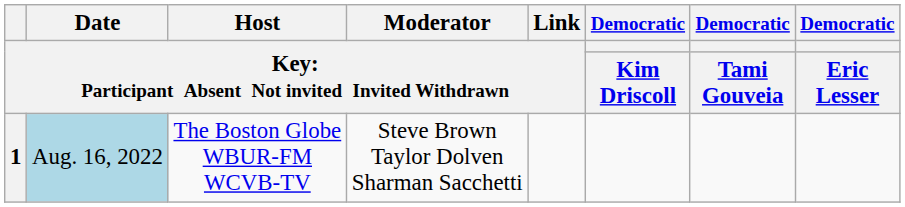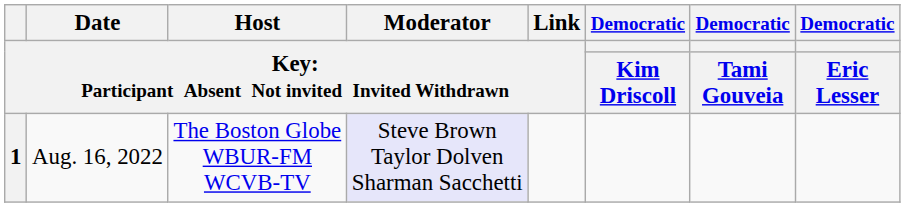(97, 157) lightblue background -> (97, 157) no background
(437, 157) no background -> (437, 157) lavender background
